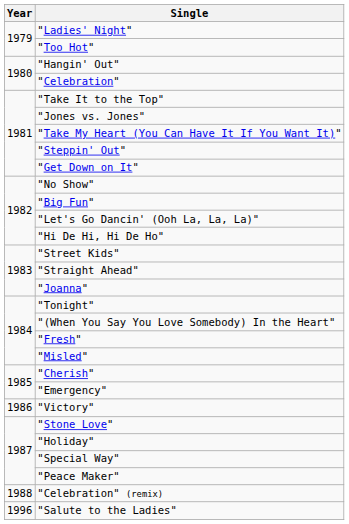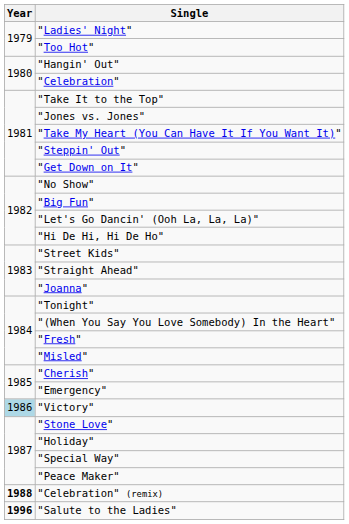(20, 408) no background -> (20, 408) lightblue background
(20, 494) normal -> (20, 494) bold
(20, 511) normal -> (20, 511) bold
